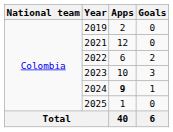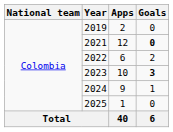(152, 42) normal -> (152, 42) bold
(152, 73) normal -> (152, 73) bold
(123, 88) bold -> (123, 88) normal
